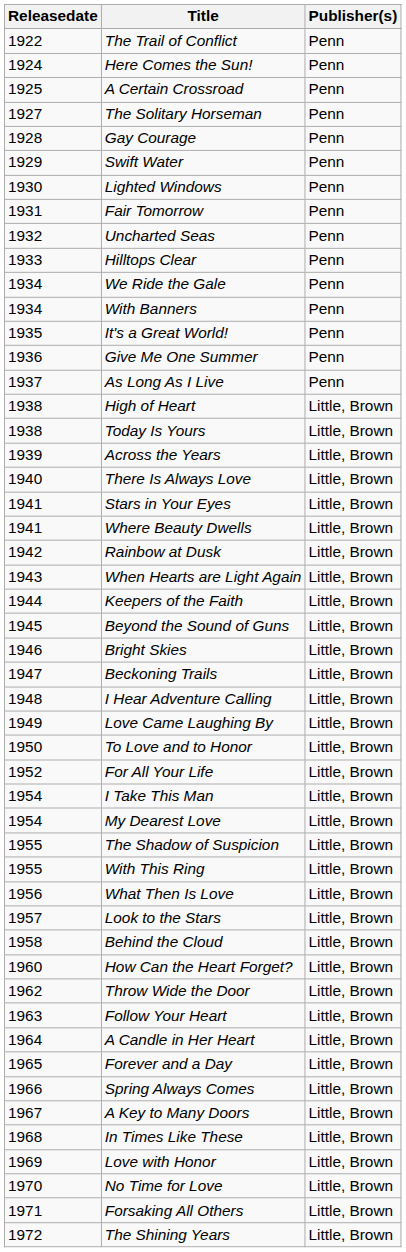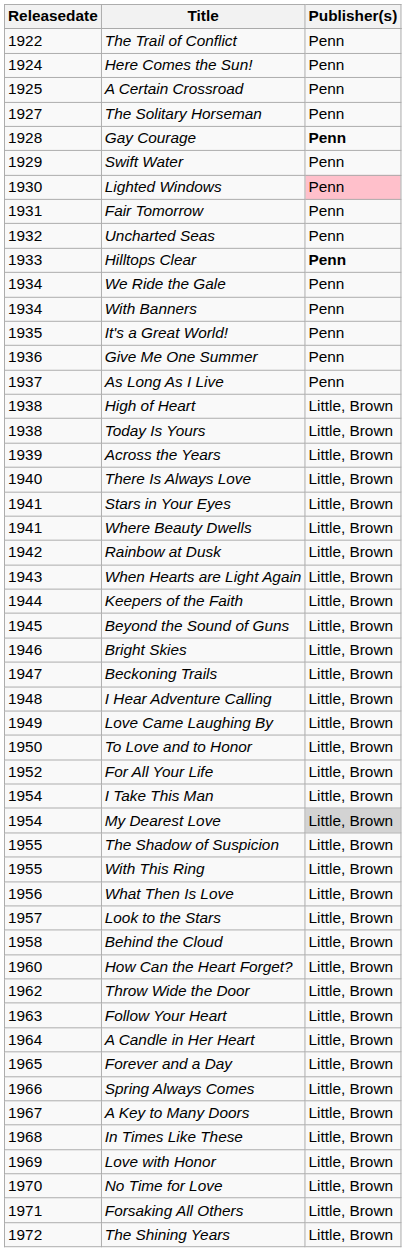(326, 138) normal -> (327, 138) bold
(326, 187) no background -> (326, 187) pink background
(326, 260) normal -> (327, 260) bold
(351, 820) no background -> (351, 820) lightgrey background
